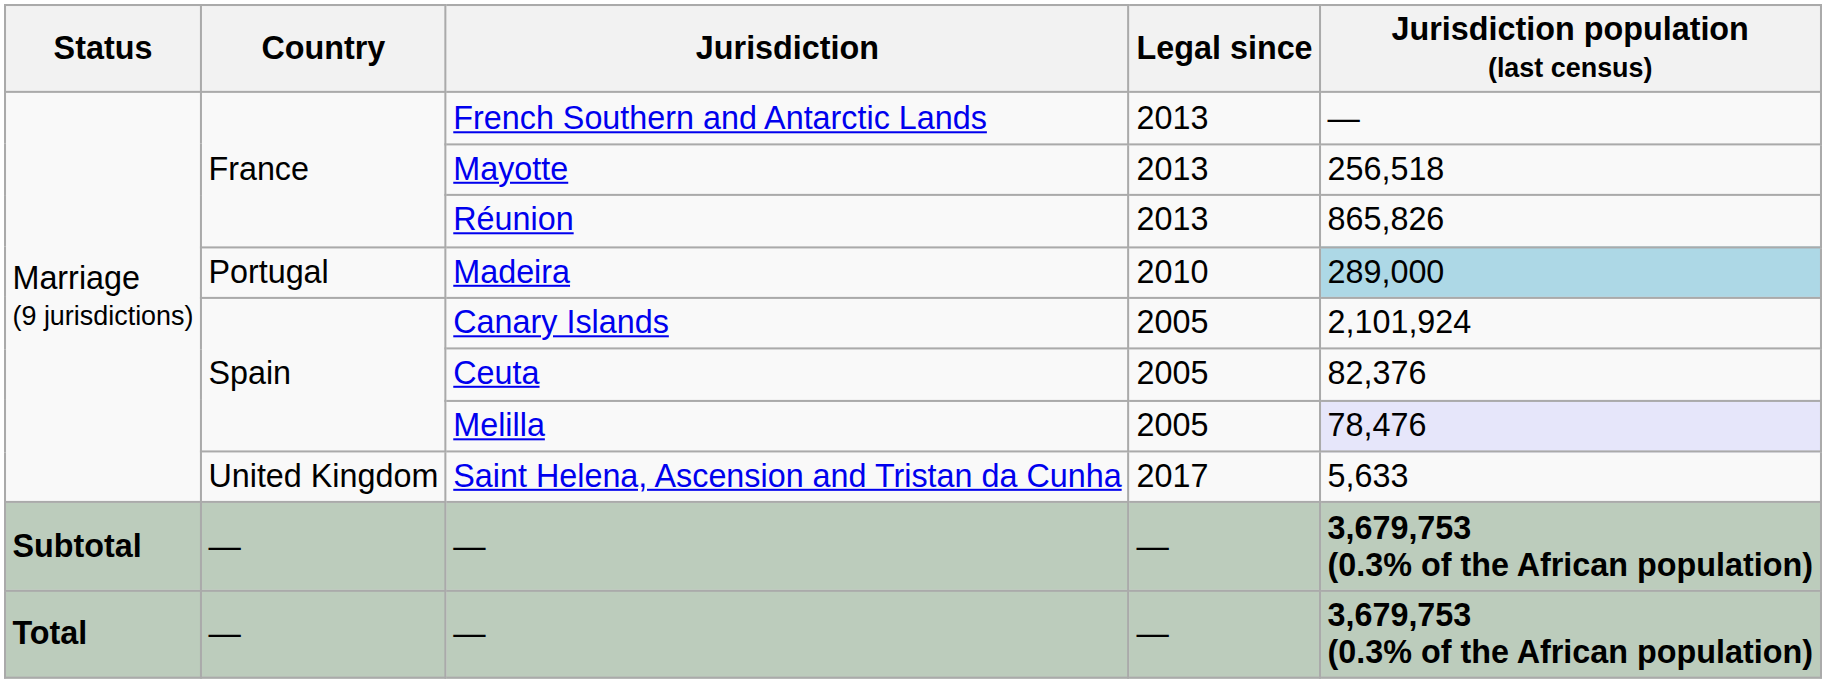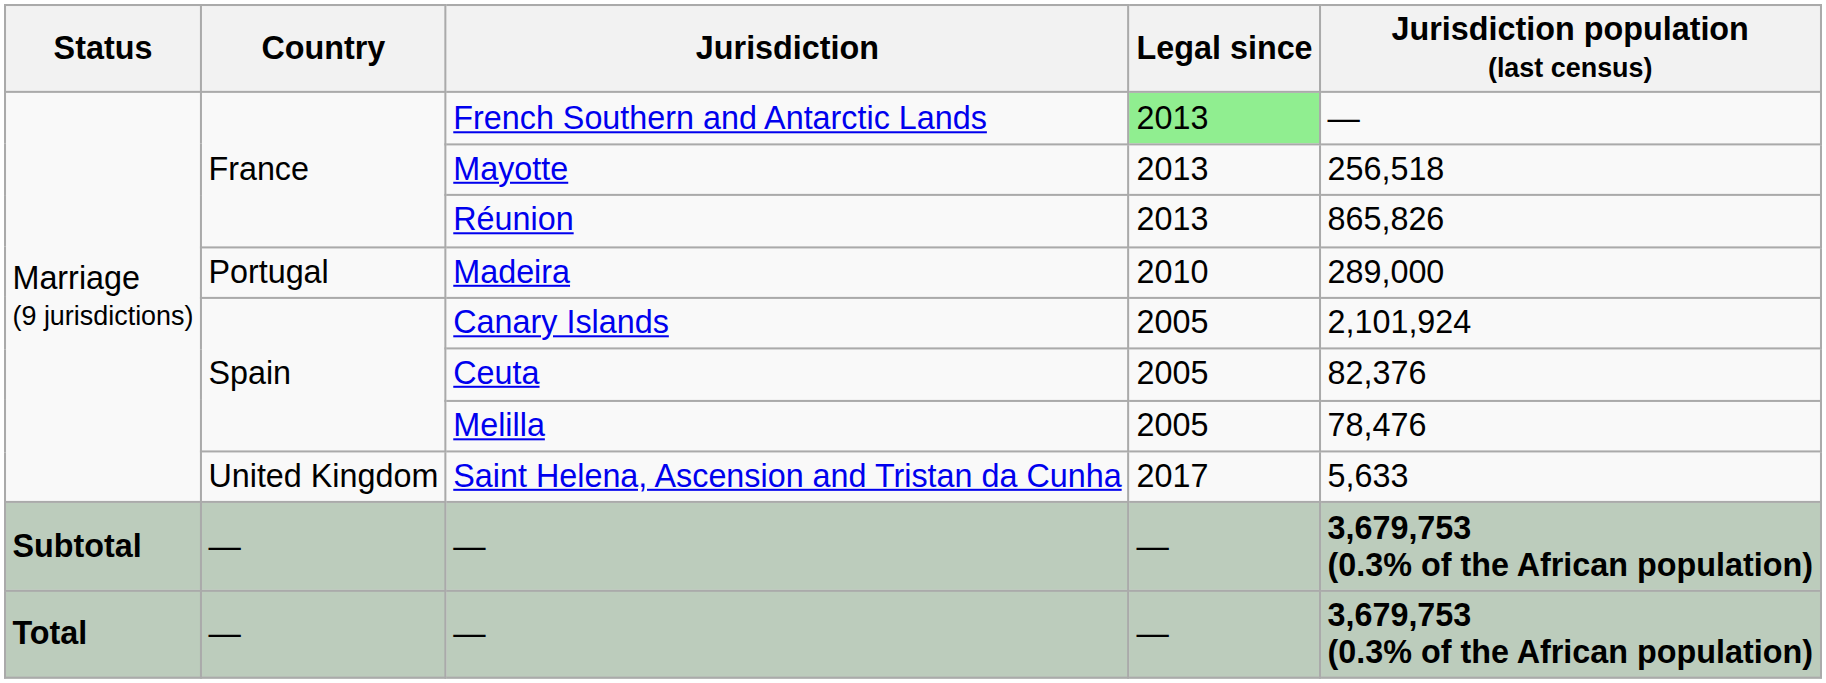(1173, 117) no background -> (1173, 117) lightgreen background
(1386, 271) lightblue background -> (1386, 271) no background
(1377, 425) lavender background -> (1377, 425) no background
